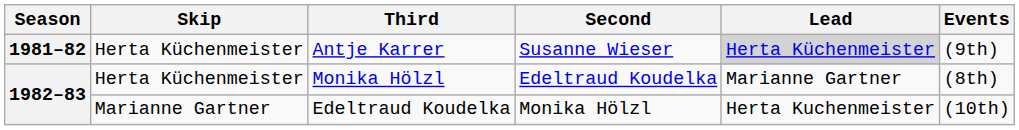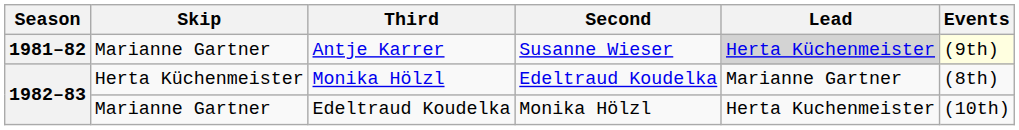(199, 50) Herta Küchenmeister -> (183, 50) Marianne Gartner
(971, 50) no background -> (971, 50) lightyellow background
